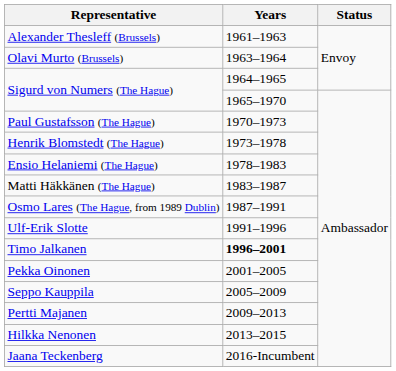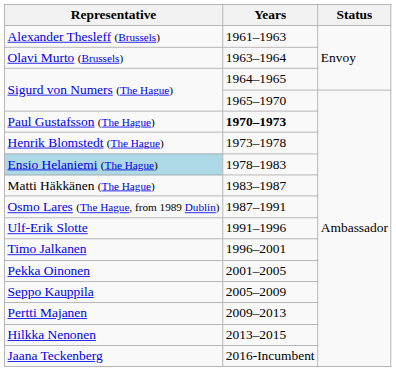(256, 121) normal -> (256, 121) bold
(83, 164) no background -> (83, 164) lightblue background
(256, 249) bold -> (256, 249) normal
